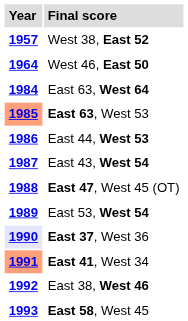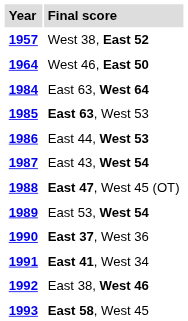(23, 114) lightsalmon background -> (23, 114) no background
(23, 237) lavender background -> (23, 237) no background
(23, 261) lightsalmon background -> (23, 261) no background
